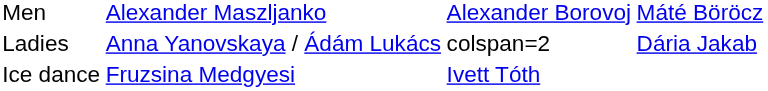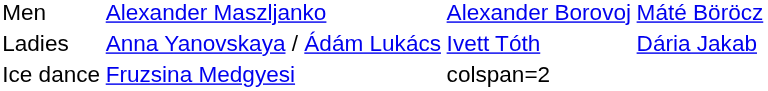(498, 43) colspan=2 -> (493, 43) Ivett Tóth
(493, 74) Ivett Tóth -> (498, 74) colspan=2
